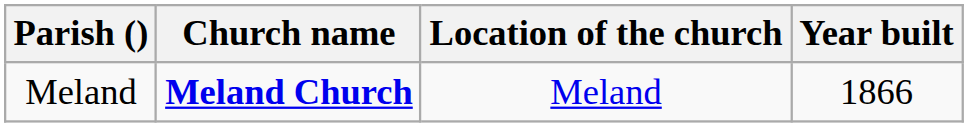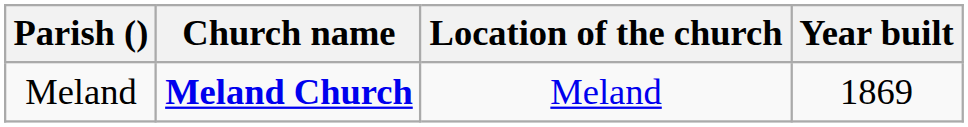(877, 91) 1866 -> (877, 91) 1869
